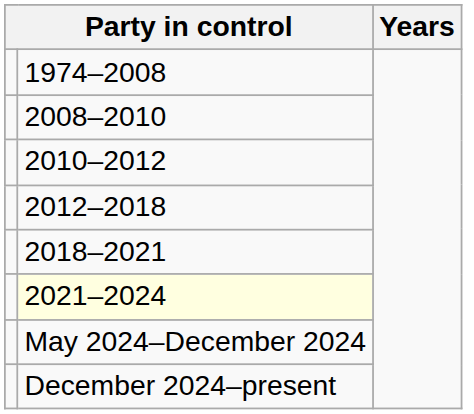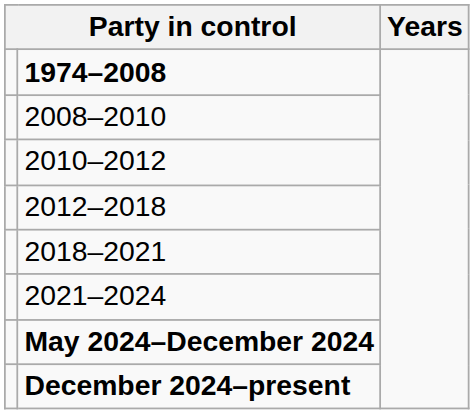(95, 71) normal -> (95, 71) bold
(95, 296) lightyellow background -> (95, 296) no background
(195, 341) normal -> (199, 341) bold
(180, 386) normal -> (187, 386) bold
